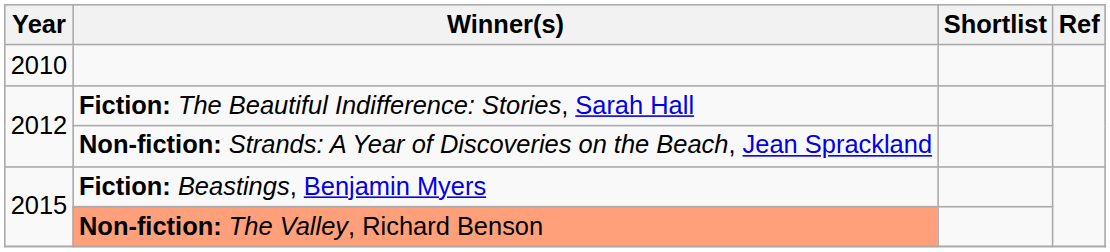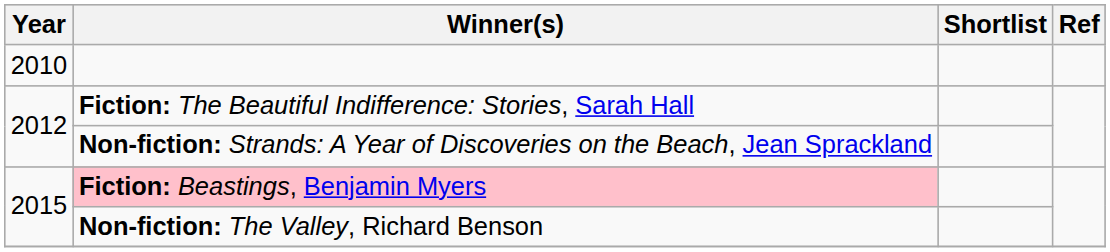(283, 186) no background -> (283, 186) pink background
(311, 226) lightsalmon background -> (311, 226) no background
